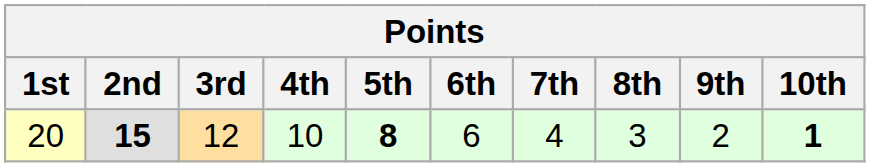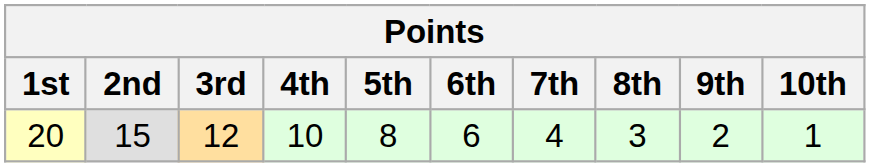(132, 136) bold -> (132, 136) normal
(388, 136) bold -> (388, 136) normal
(813, 136) bold -> (813, 136) normal
